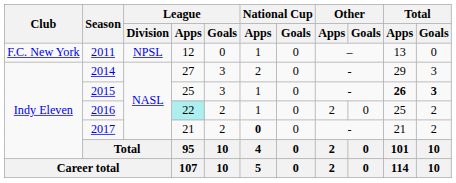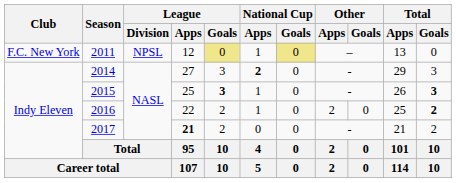(222, 52) no background -> (222, 52) khaki background
(296, 52) no background -> (296, 52) khaki background
(258, 71) normal -> (258, 71) bold
(222, 91) normal -> (222, 91) bold
(400, 91) bold -> (400, 91) normal
(188, 110) paleturquoise background -> (188, 110) no background
(434, 110) normal -> (434, 110) bold
(188, 129) normal -> (188, 129) bold
(258, 129) bold -> (258, 129) normal
